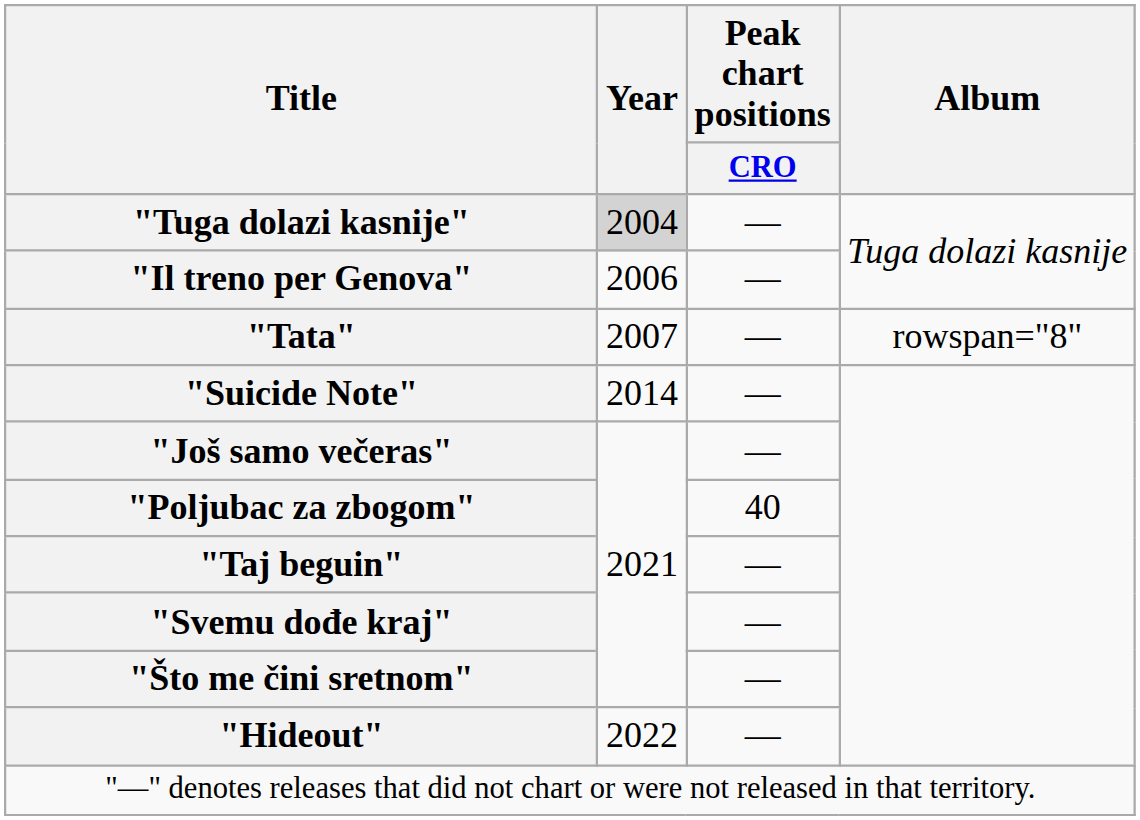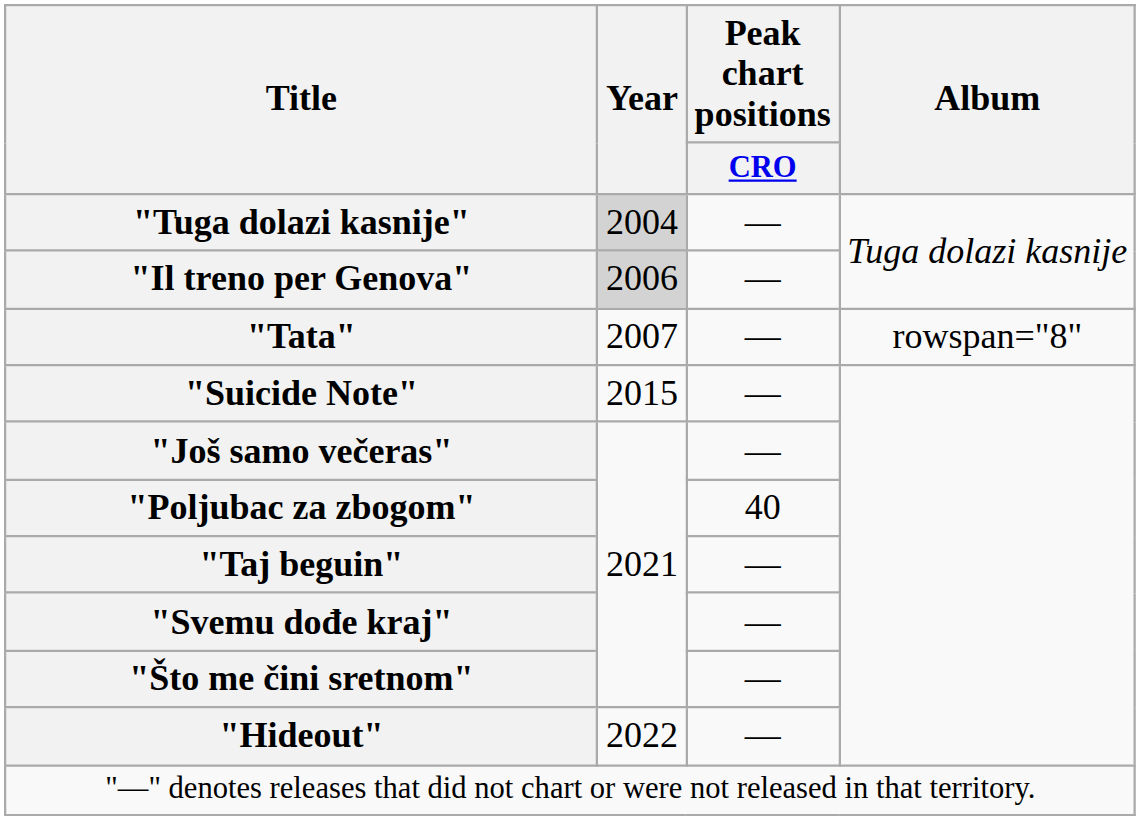(642, 278) no background -> (642, 278) lightgrey background
(642, 392) 2014 -> (642, 392) 2015
